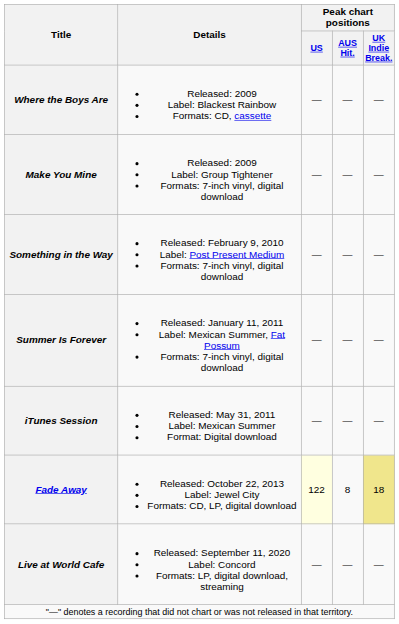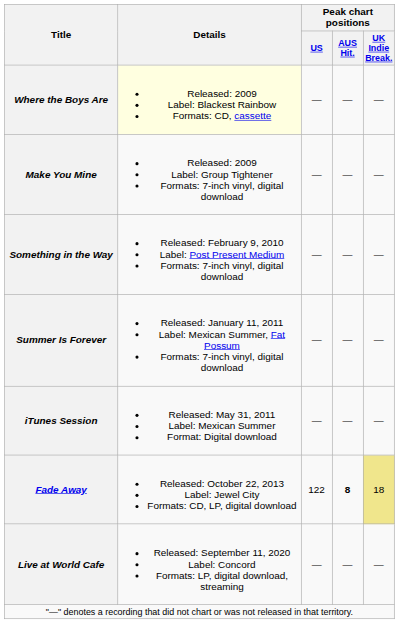(210, 105) no background -> (210, 105) lightyellow background
(317, 489) lightyellow background -> (317, 489) no background
(348, 489) normal -> (348, 489) bold
